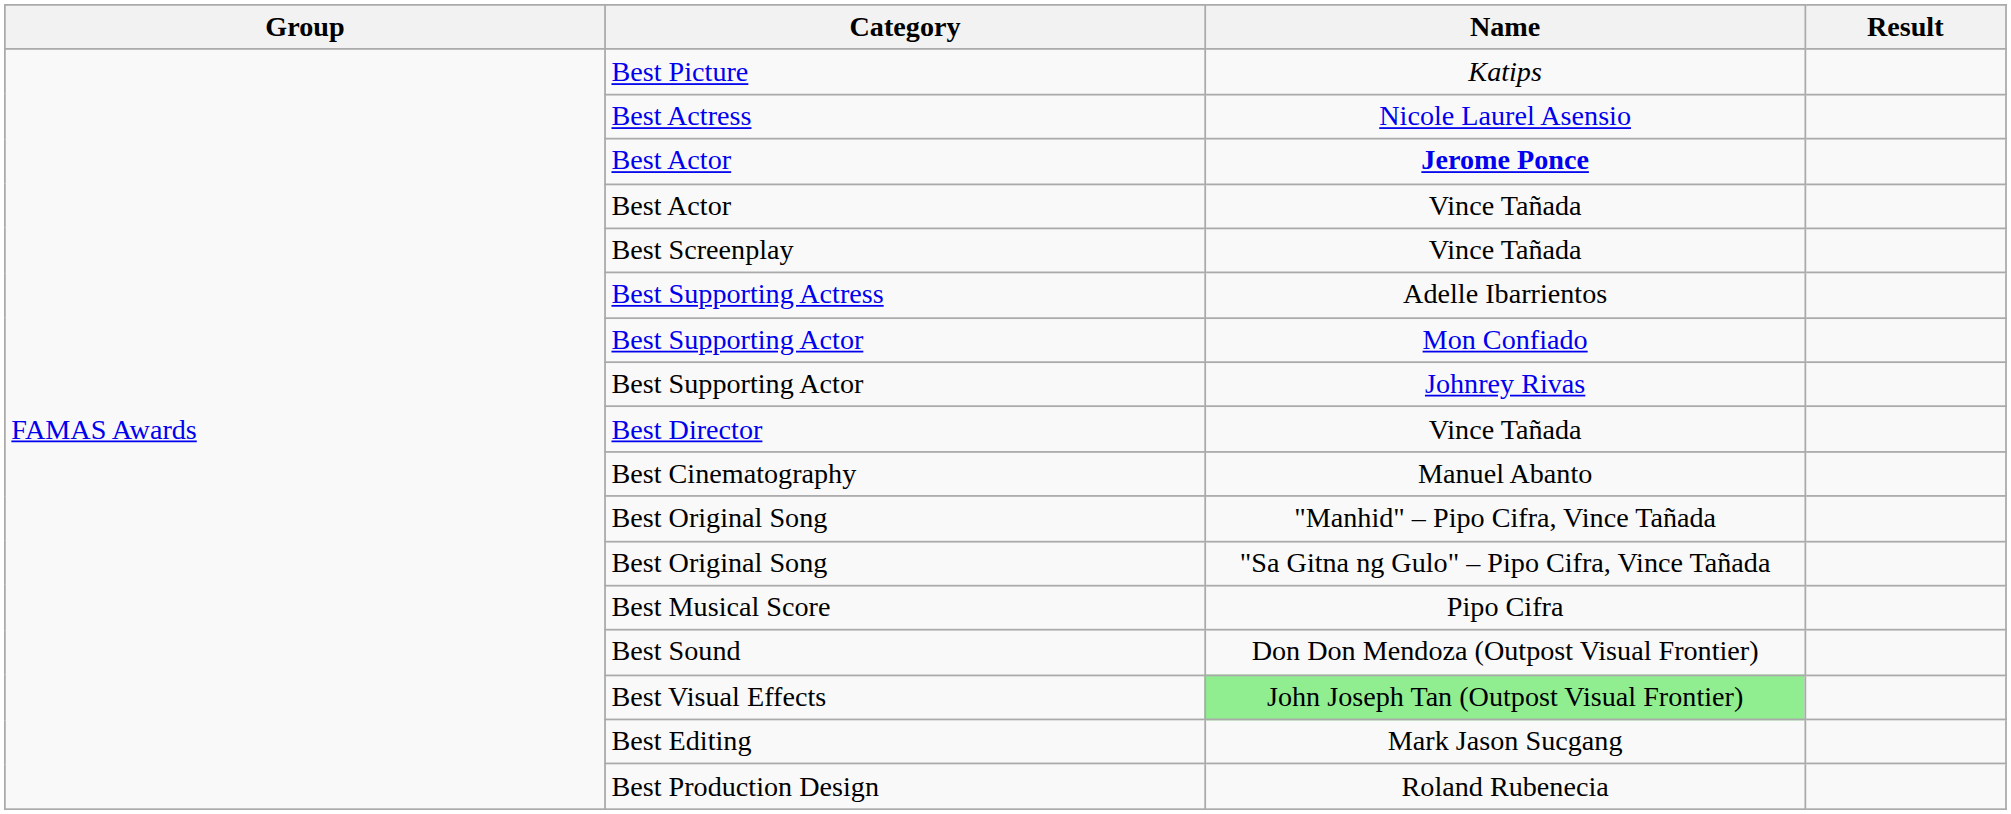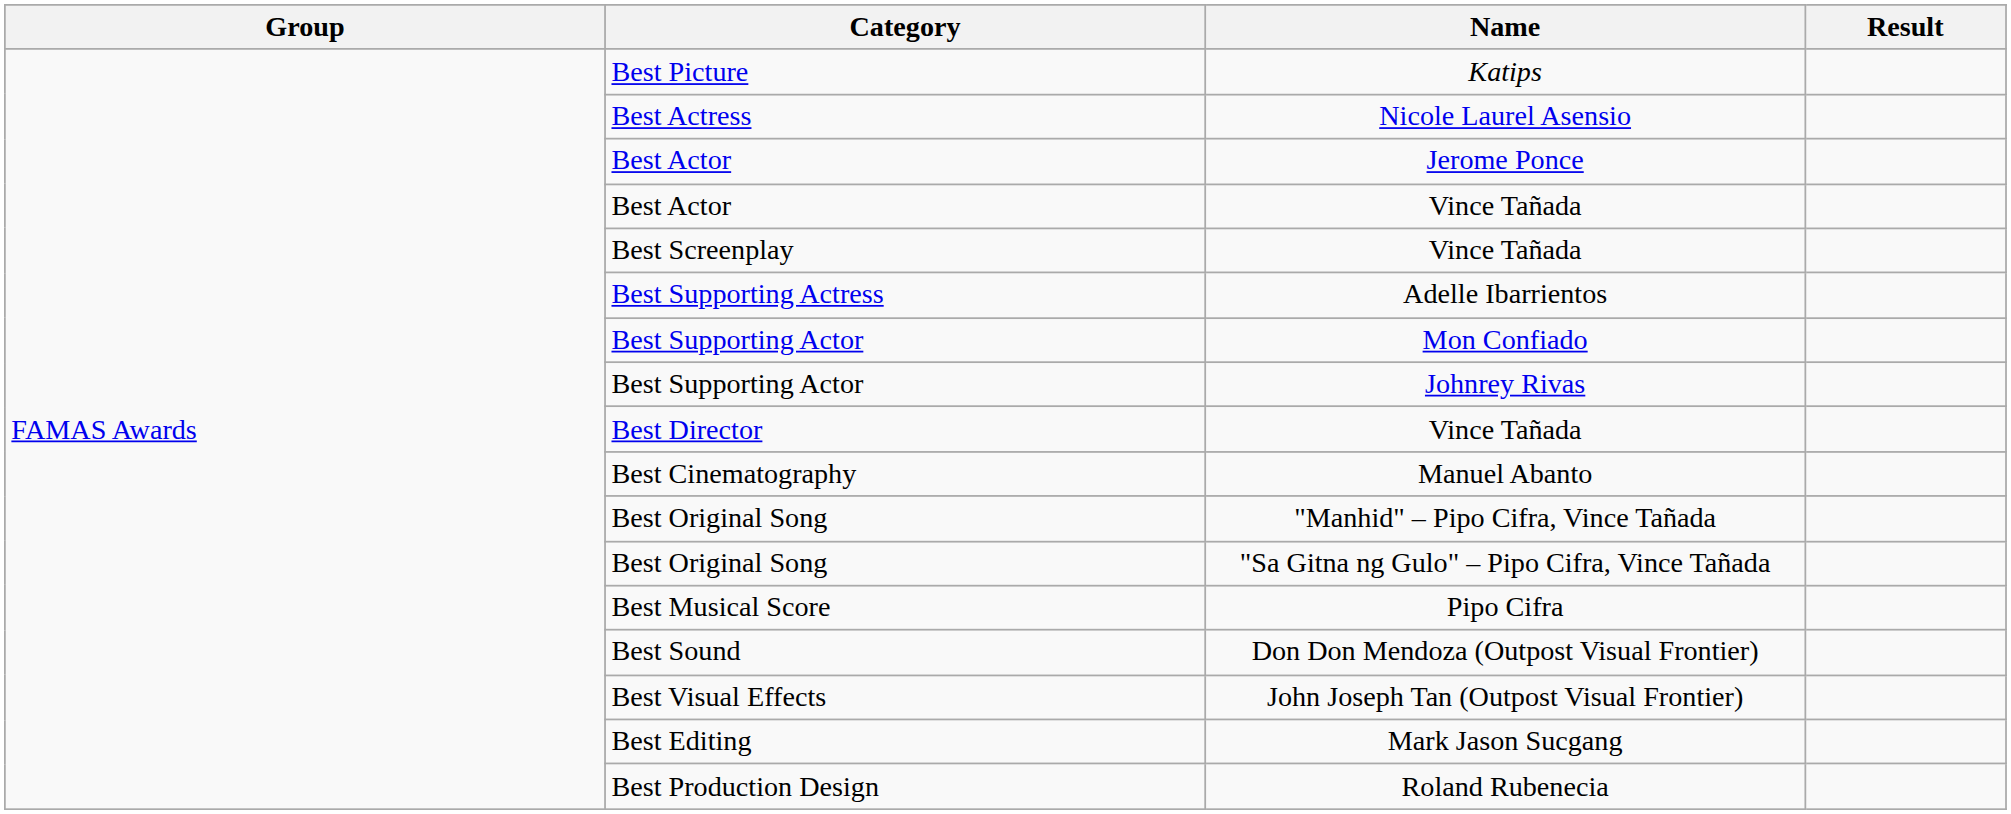(1505, 160) bold -> (1505, 160) normal
(1505, 696) lightgreen background -> (1505, 696) no background
